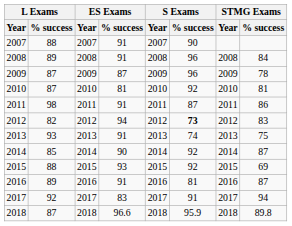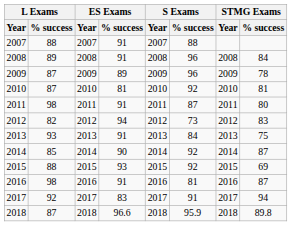(193, 43) 90 -> (193, 43) 88
(122, 74) 87 -> (122, 74) 89
(263, 105) 86 -> (263, 105) 80
(193, 120) bold -> (193, 120) normal
(193, 136) 74 -> (193, 136) 84
(52, 182) 89 -> (52, 182) 98
